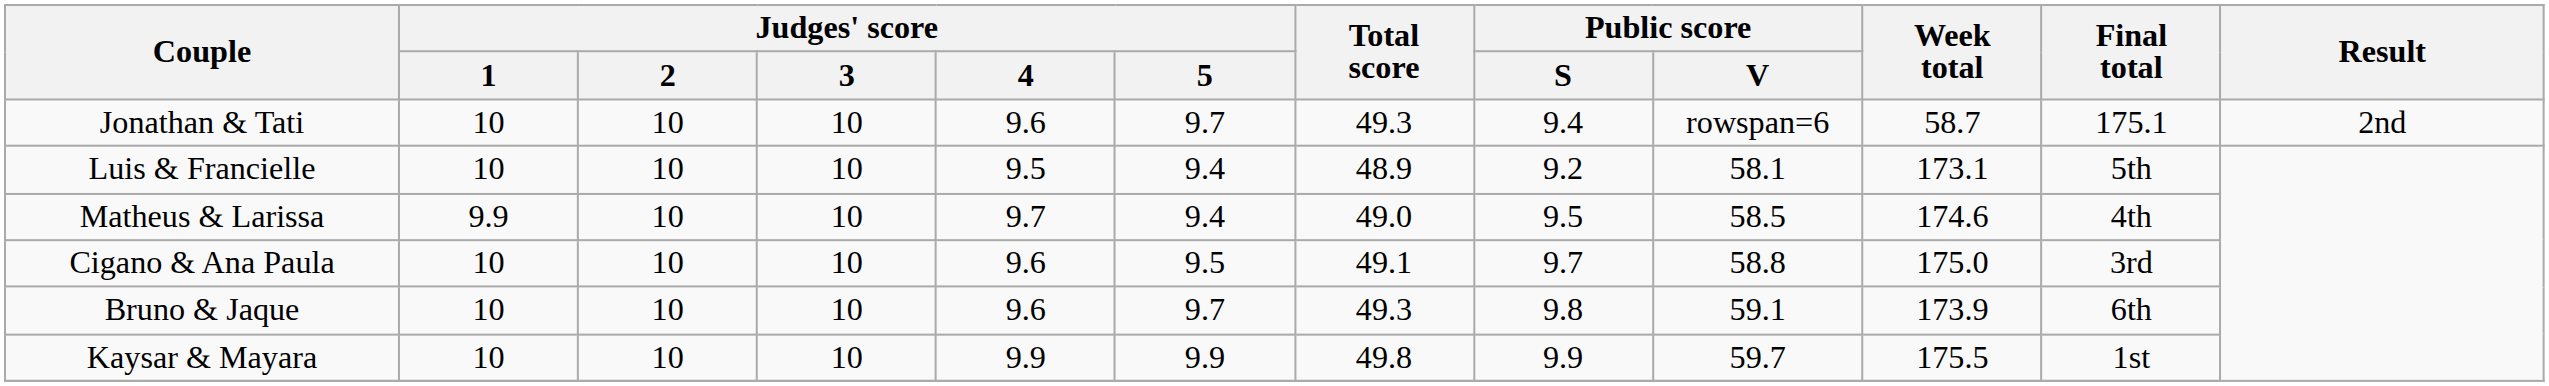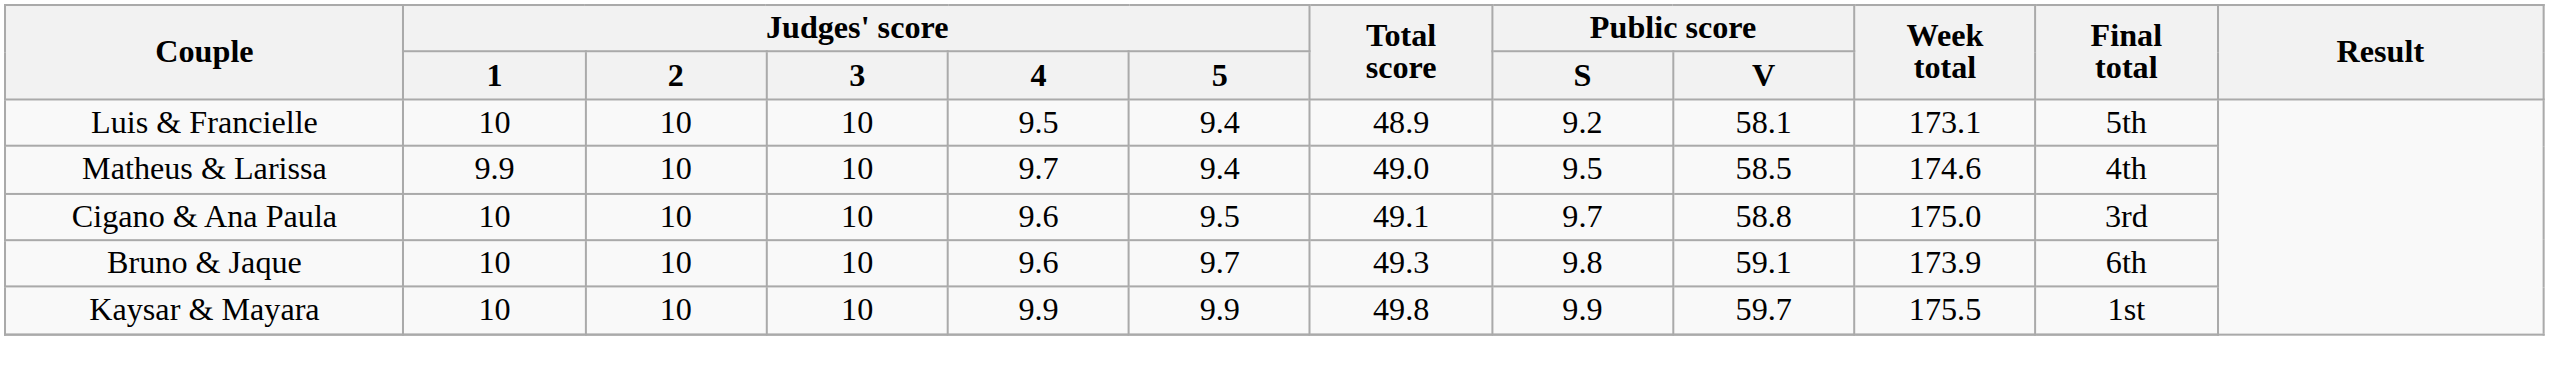- row: (202, 121)
